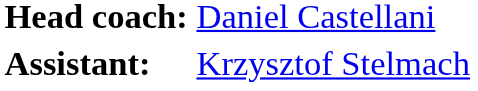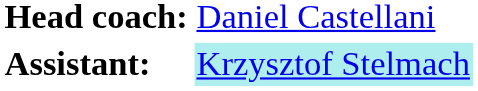(333, 63) no background -> (333, 63) paleturquoise background
